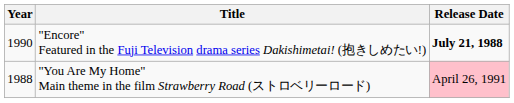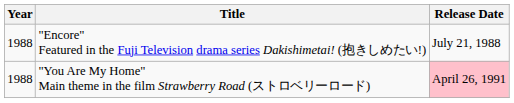(20, 42) 1990 -> (20, 42) 1988
(467, 42) bold -> (466, 42) normal
